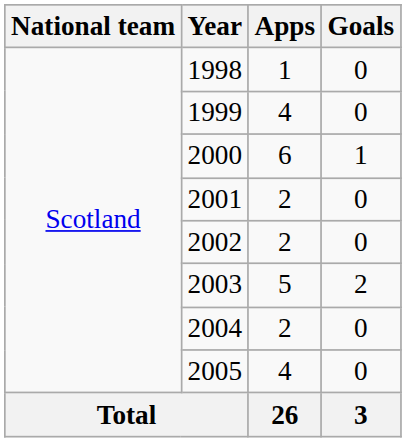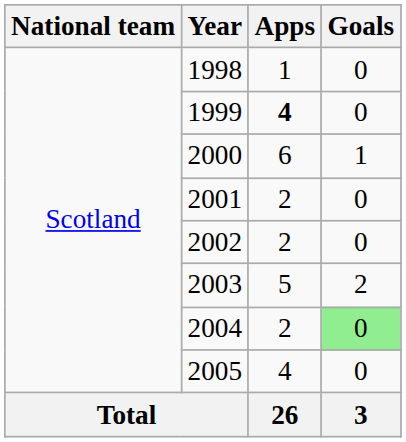(285, 112) normal -> (285, 112) bold
(361, 328) no background -> (361, 328) lightgreen background
